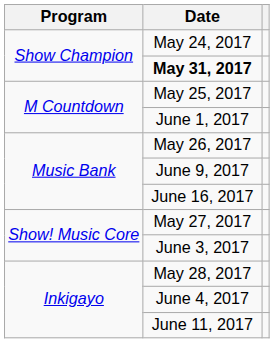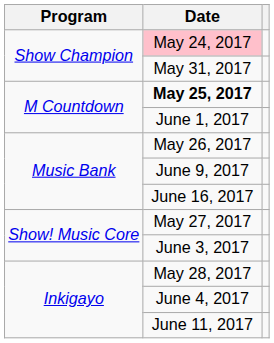(202, 42) no background -> (202, 42) pink background
(202, 68) bold -> (202, 68) normal
(202, 94) normal -> (202, 94) bold
